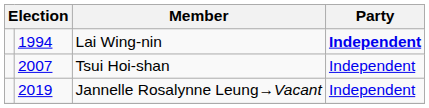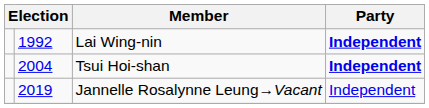(35, 41) 1994 -> (35, 41) 1992
(35, 66) 2007 -> (35, 66) 2004
(372, 66) normal -> (375, 66) bold
